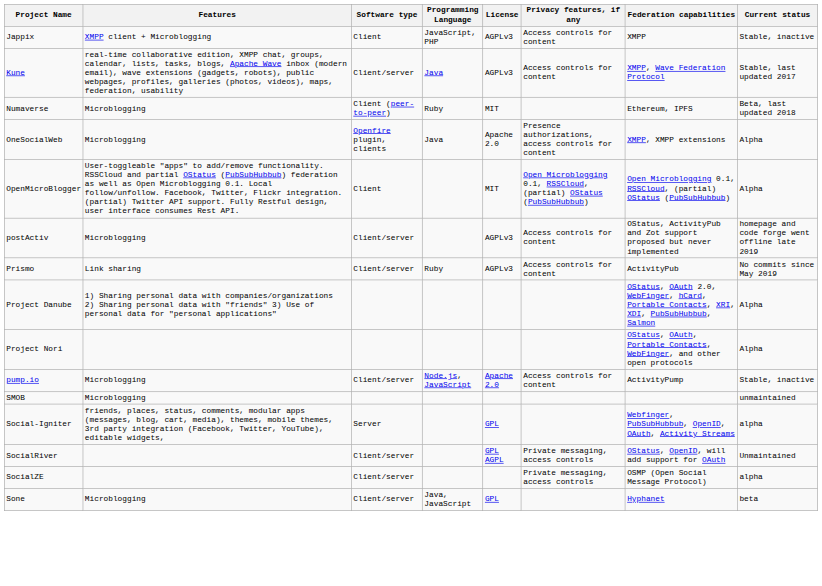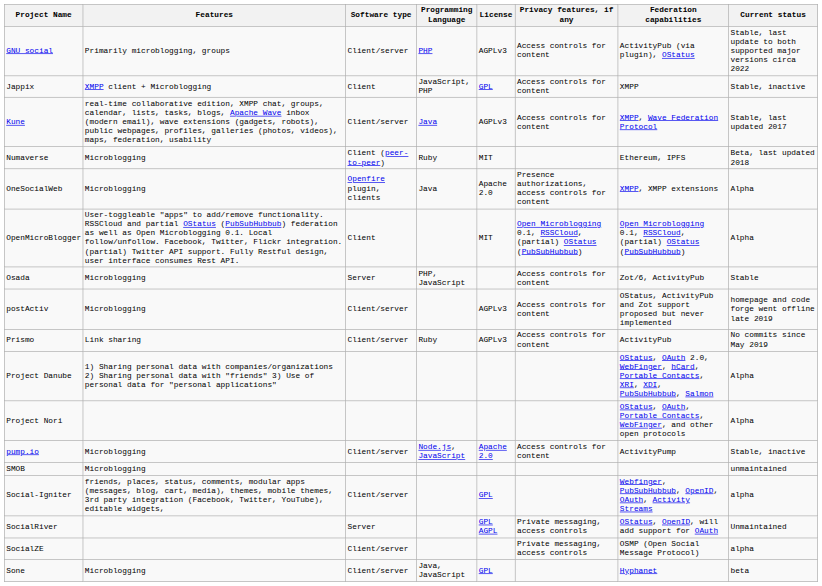+ row: (30, 51)
(499, 37) AGPLv3 -> (486, 87) GPL
+ row: (18, 278)
(367, 424) Server -> (378, 496) Client/server
(384, 455) Client/server -> (362, 527) Server
